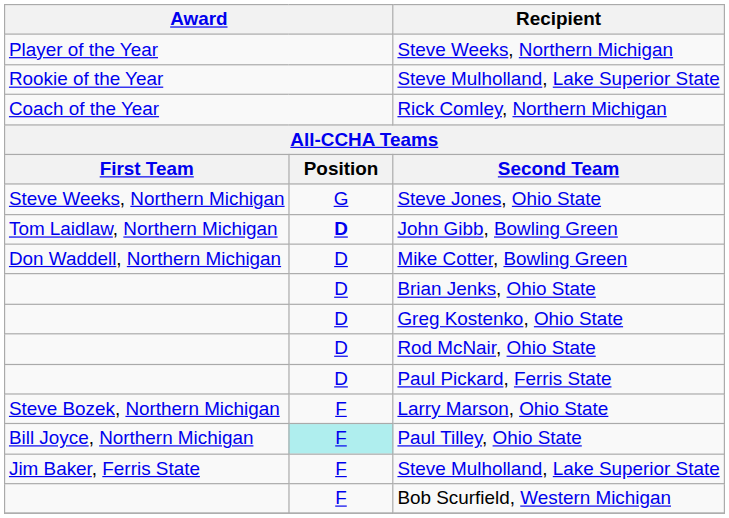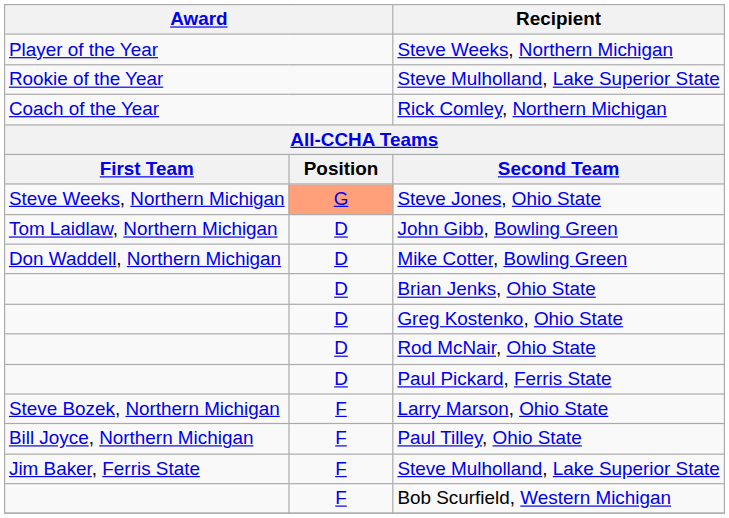(341, 199) no background -> (341, 199) lightsalmon background
(341, 229) bold -> (341, 229) normal
(341, 438) paleturquoise background -> (341, 438) no background
